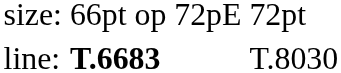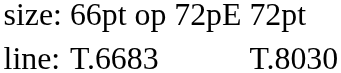(115, 58) bold -> (114, 58) normal
